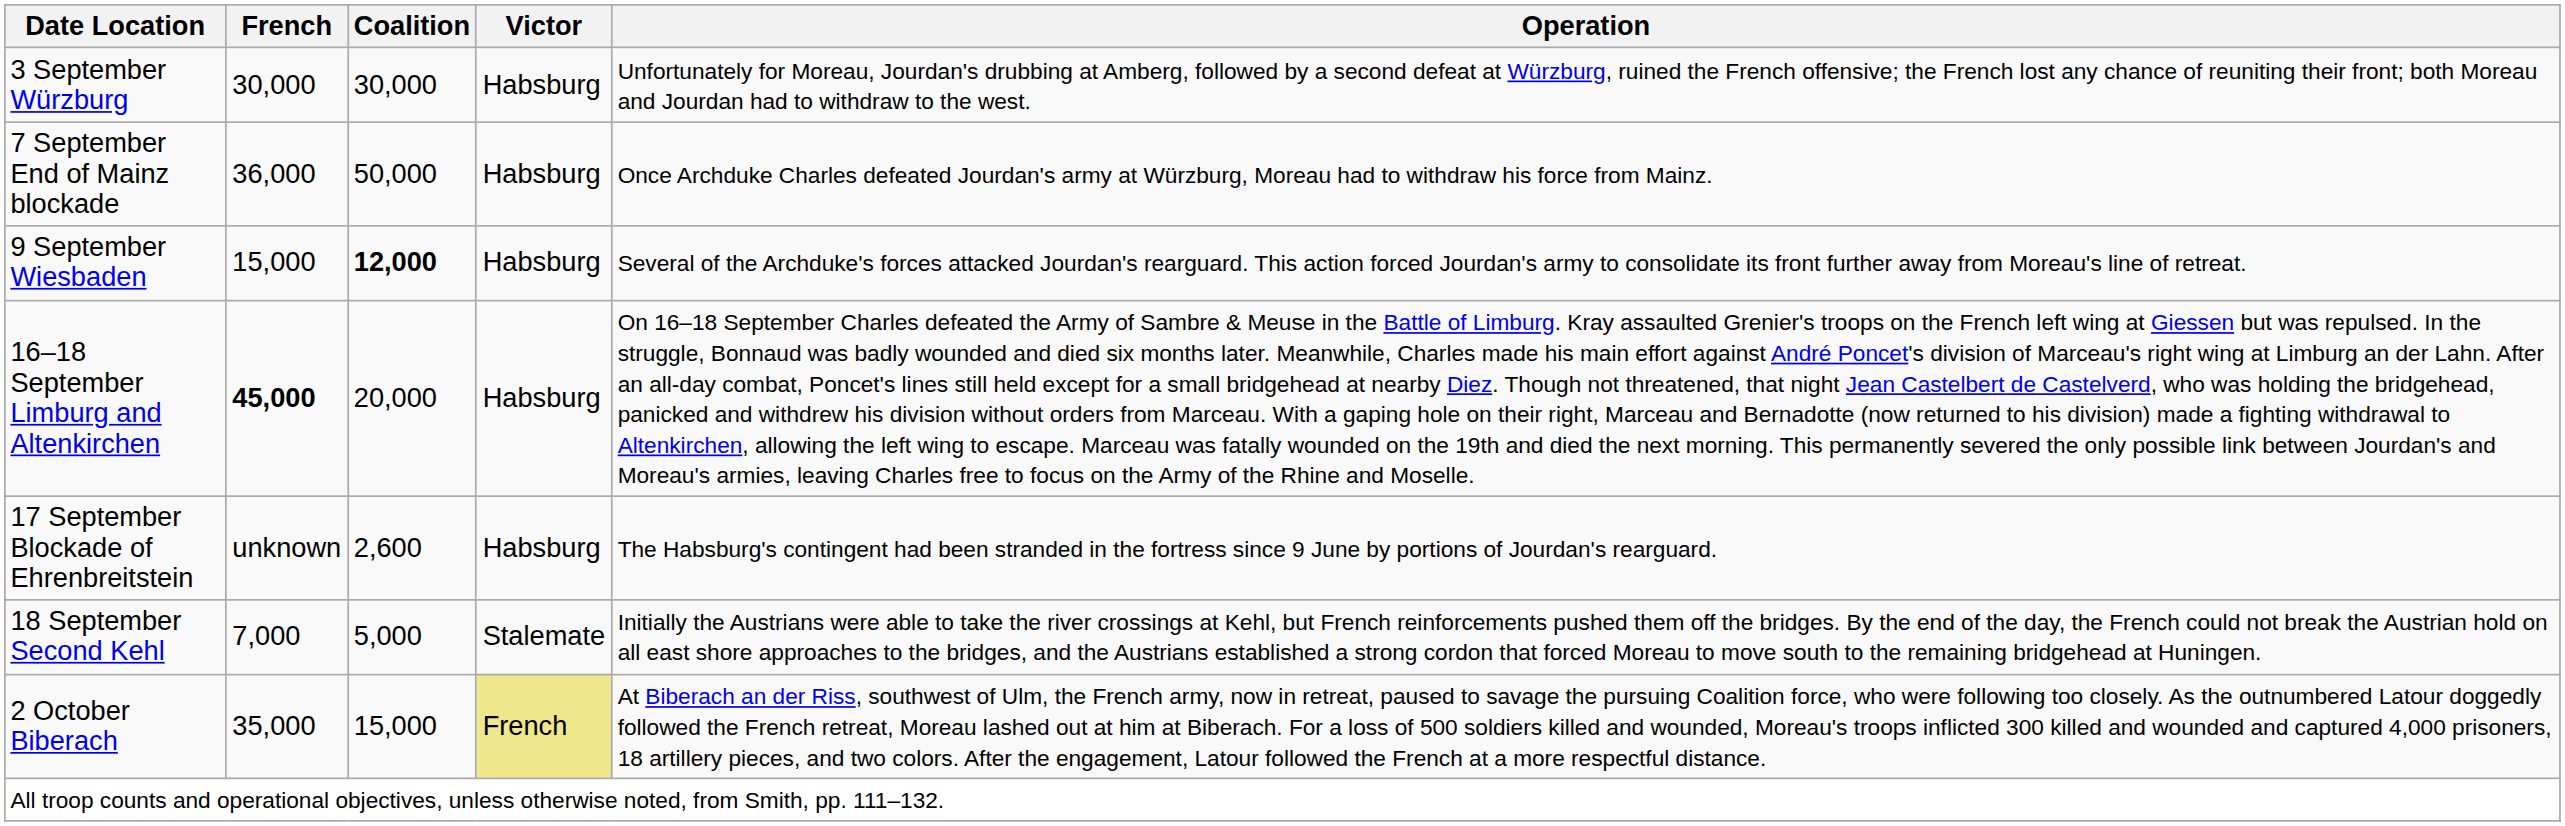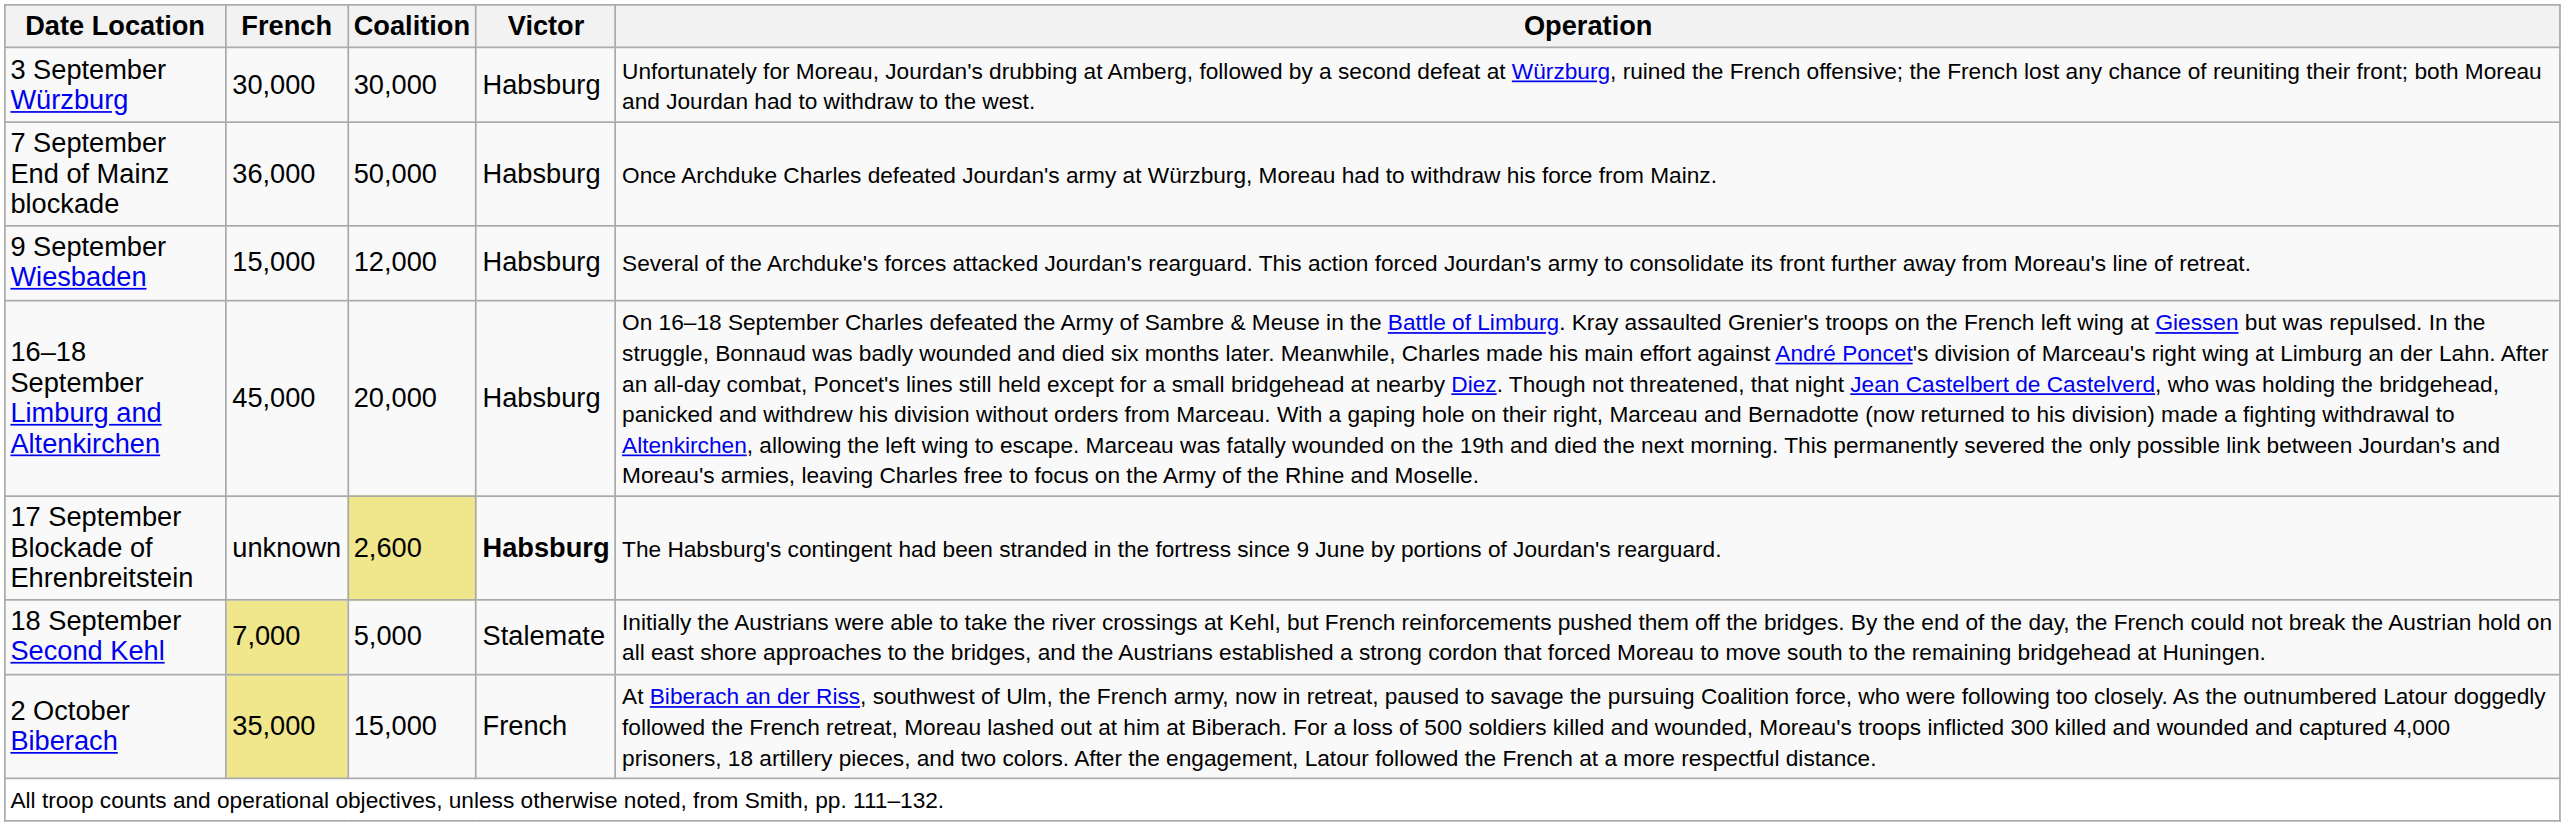(395, 262) bold -> (395, 262) normal
(274, 397) bold -> (274, 397) normal
(388, 547) no background -> (388, 547) khaki background
(542, 547) normal -> (546, 547) bold
(266, 636) no background -> (266, 636) khaki background
(274, 725) no background -> (274, 725) khaki background
(525, 725) khaki background -> (525, 725) no background
